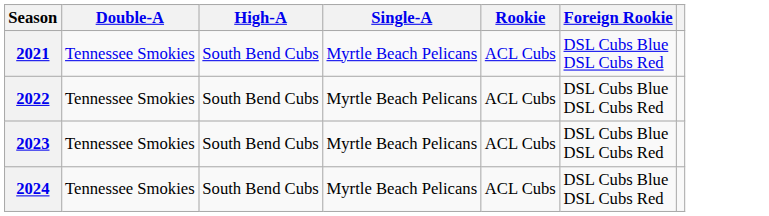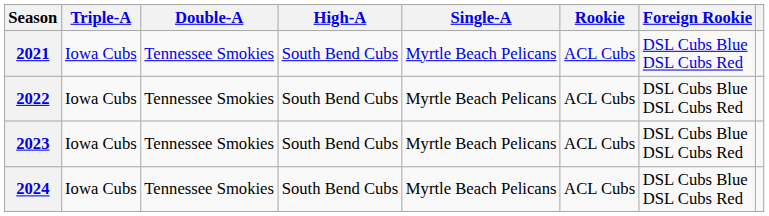+ column: (101, 17)
